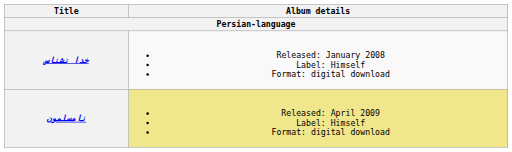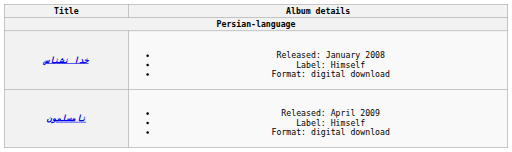(318, 123) khaki background -> (318, 123) no background
